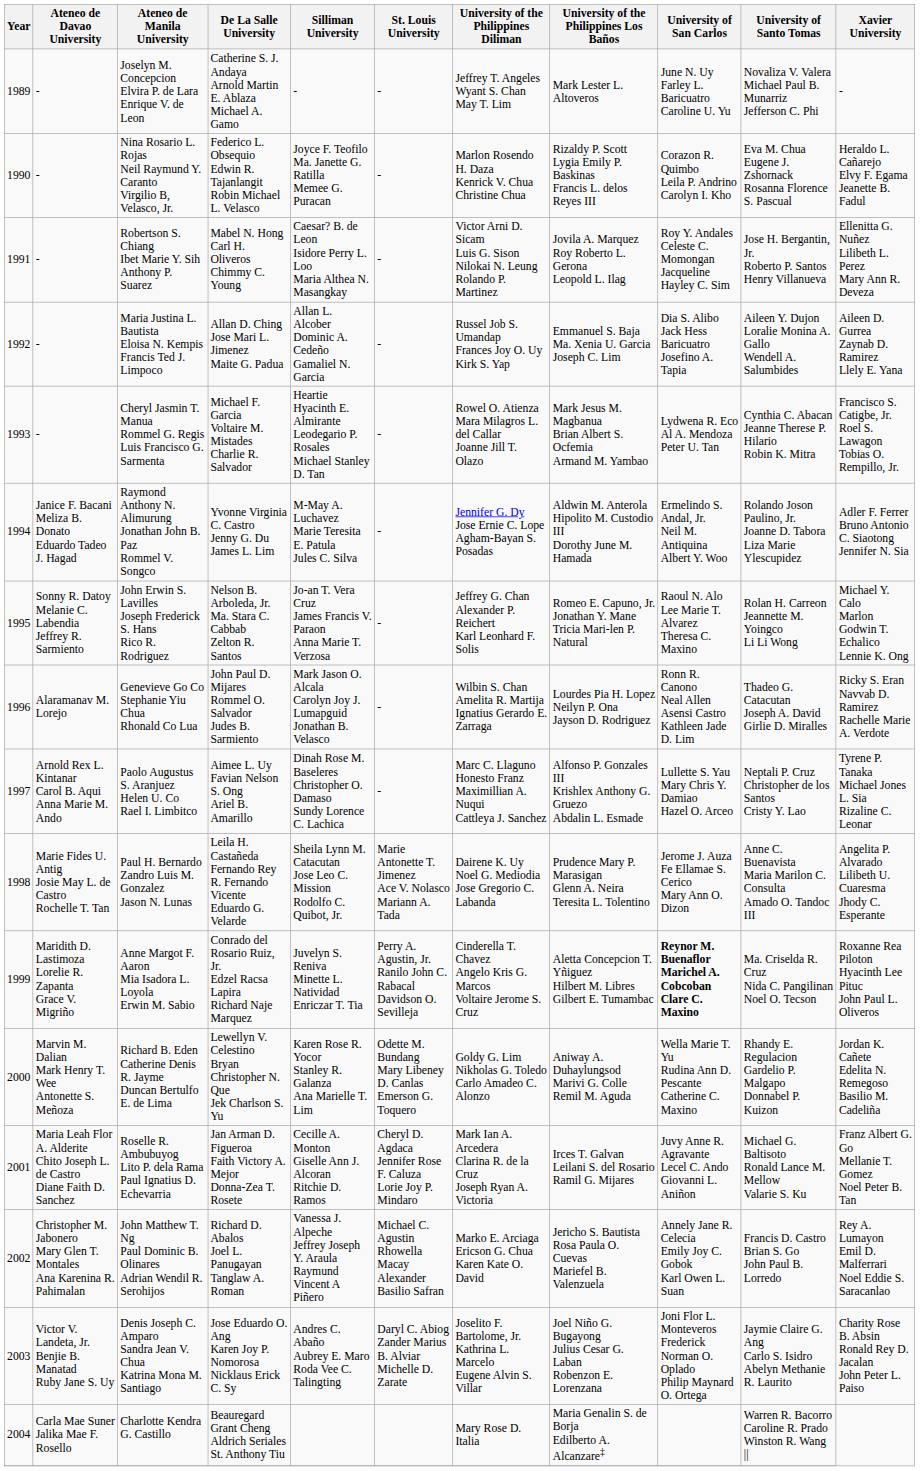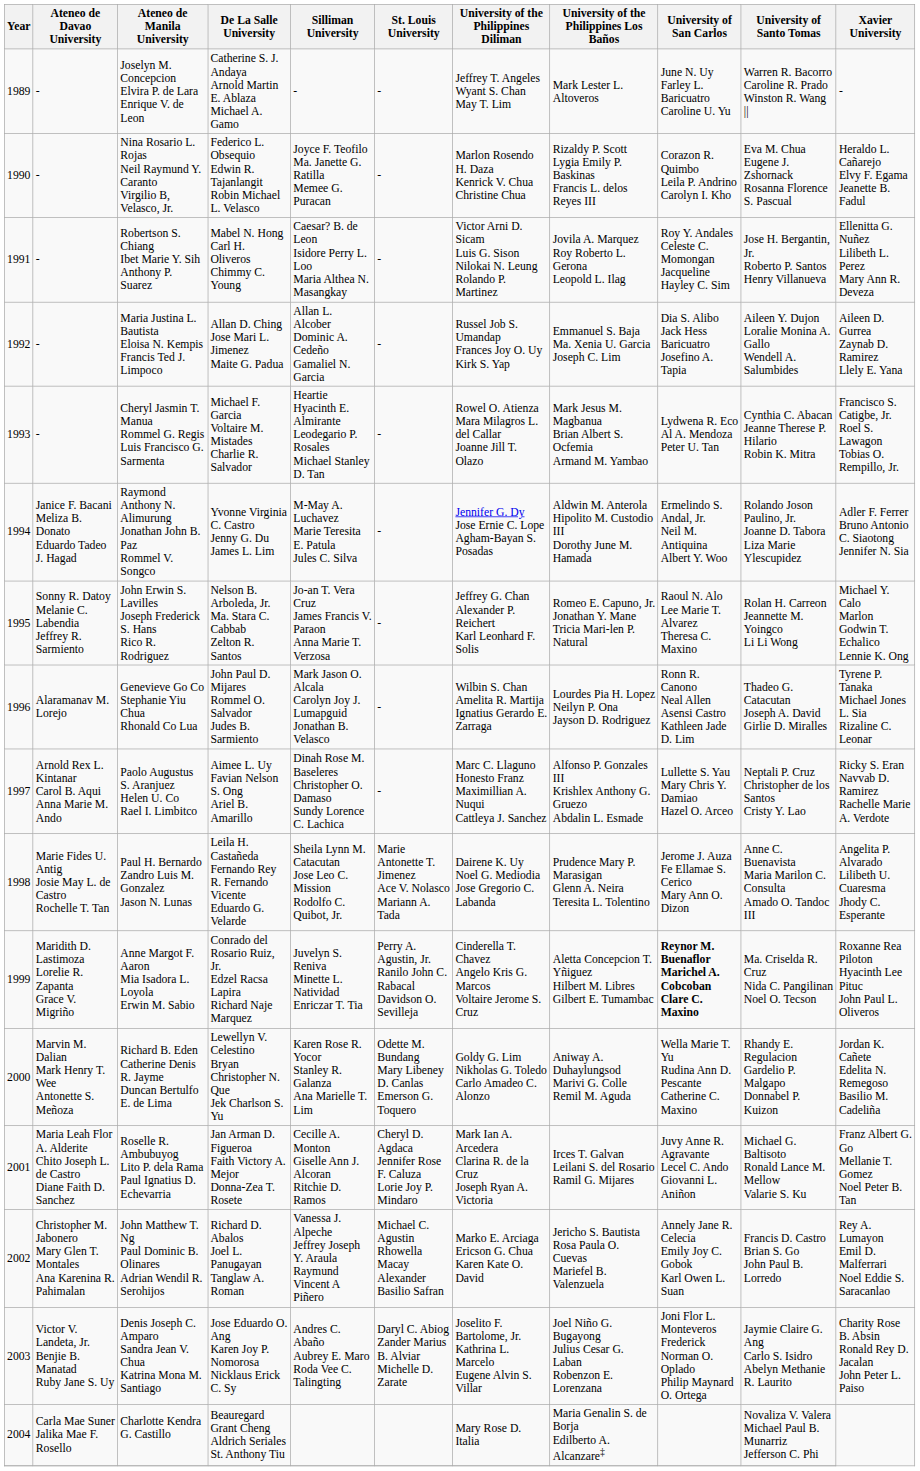(787, 91) Novaliza V. Valera Michael Paul B. Munarriz Jefferson C. Phi -> (788, 91) Warren R. Bacorro Caroline R. Prado Winston R. Wang ||
(875, 707) Ricky S. Eran Navvab D. Ramirez Rachelle Marie A. Verdote -> (872, 707) Tyrene P. Tanaka Michael Jones L. Sia Rizaline C. Leonar
(872, 791) Tyrene P. Tanaka Michael Jones L. Sia Rizaline C. Leonar -> (875, 791) Ricky S. Eran Navvab D. Ramirez Rachelle Marie A. Verdote
(788, 1435) Warren R. Bacorro Caroline R. Prado Winston R. Wang || -> (787, 1435) Novaliza V. Valera Michael Paul B. Munarriz Jefferson C. Phi
